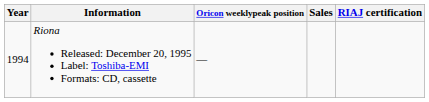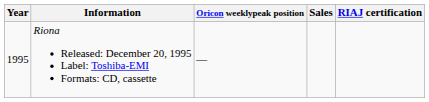(18, 59) 1994 -> (18, 59) 1995
